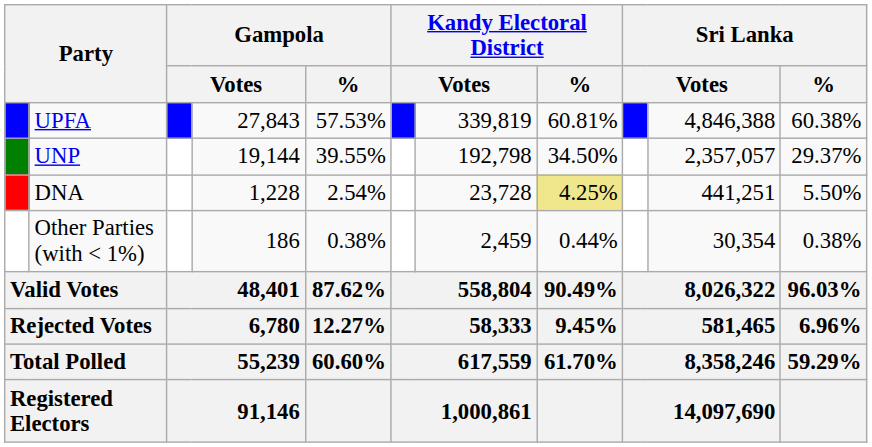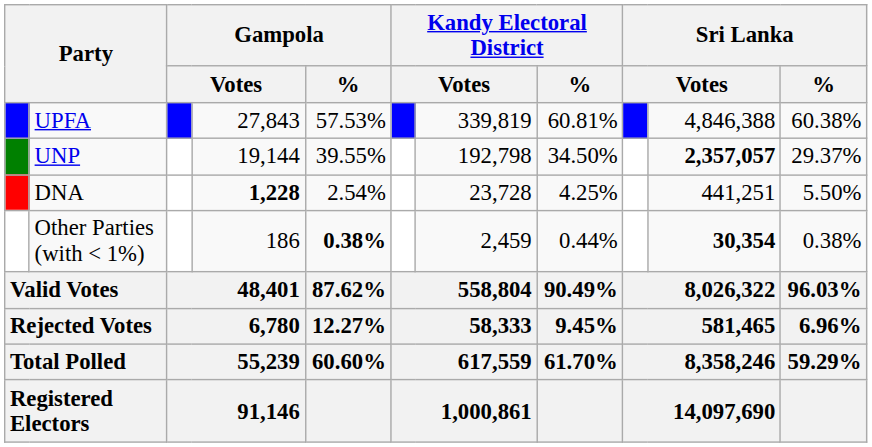(730, 156) normal -> (730, 156) bold
(274, 192) normal -> (274, 192) bold
(588, 192) khaki background -> (588, 192) no background
(357, 241) normal -> (355, 241) bold
(744, 241) normal -> (744, 241) bold
